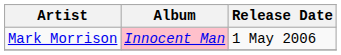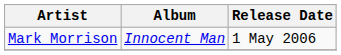(175, 39) pink background -> (175, 39) no background
